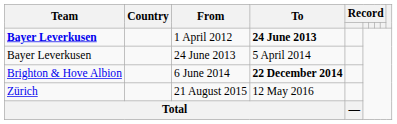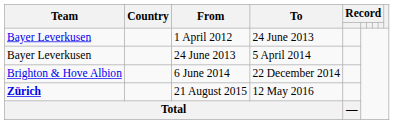(52, 37) bold -> (49, 37) normal
(284, 37) bold -> (283, 37) normal
(297, 73) bold -> (296, 73) normal
(22, 92) normal -> (24, 92) bold
